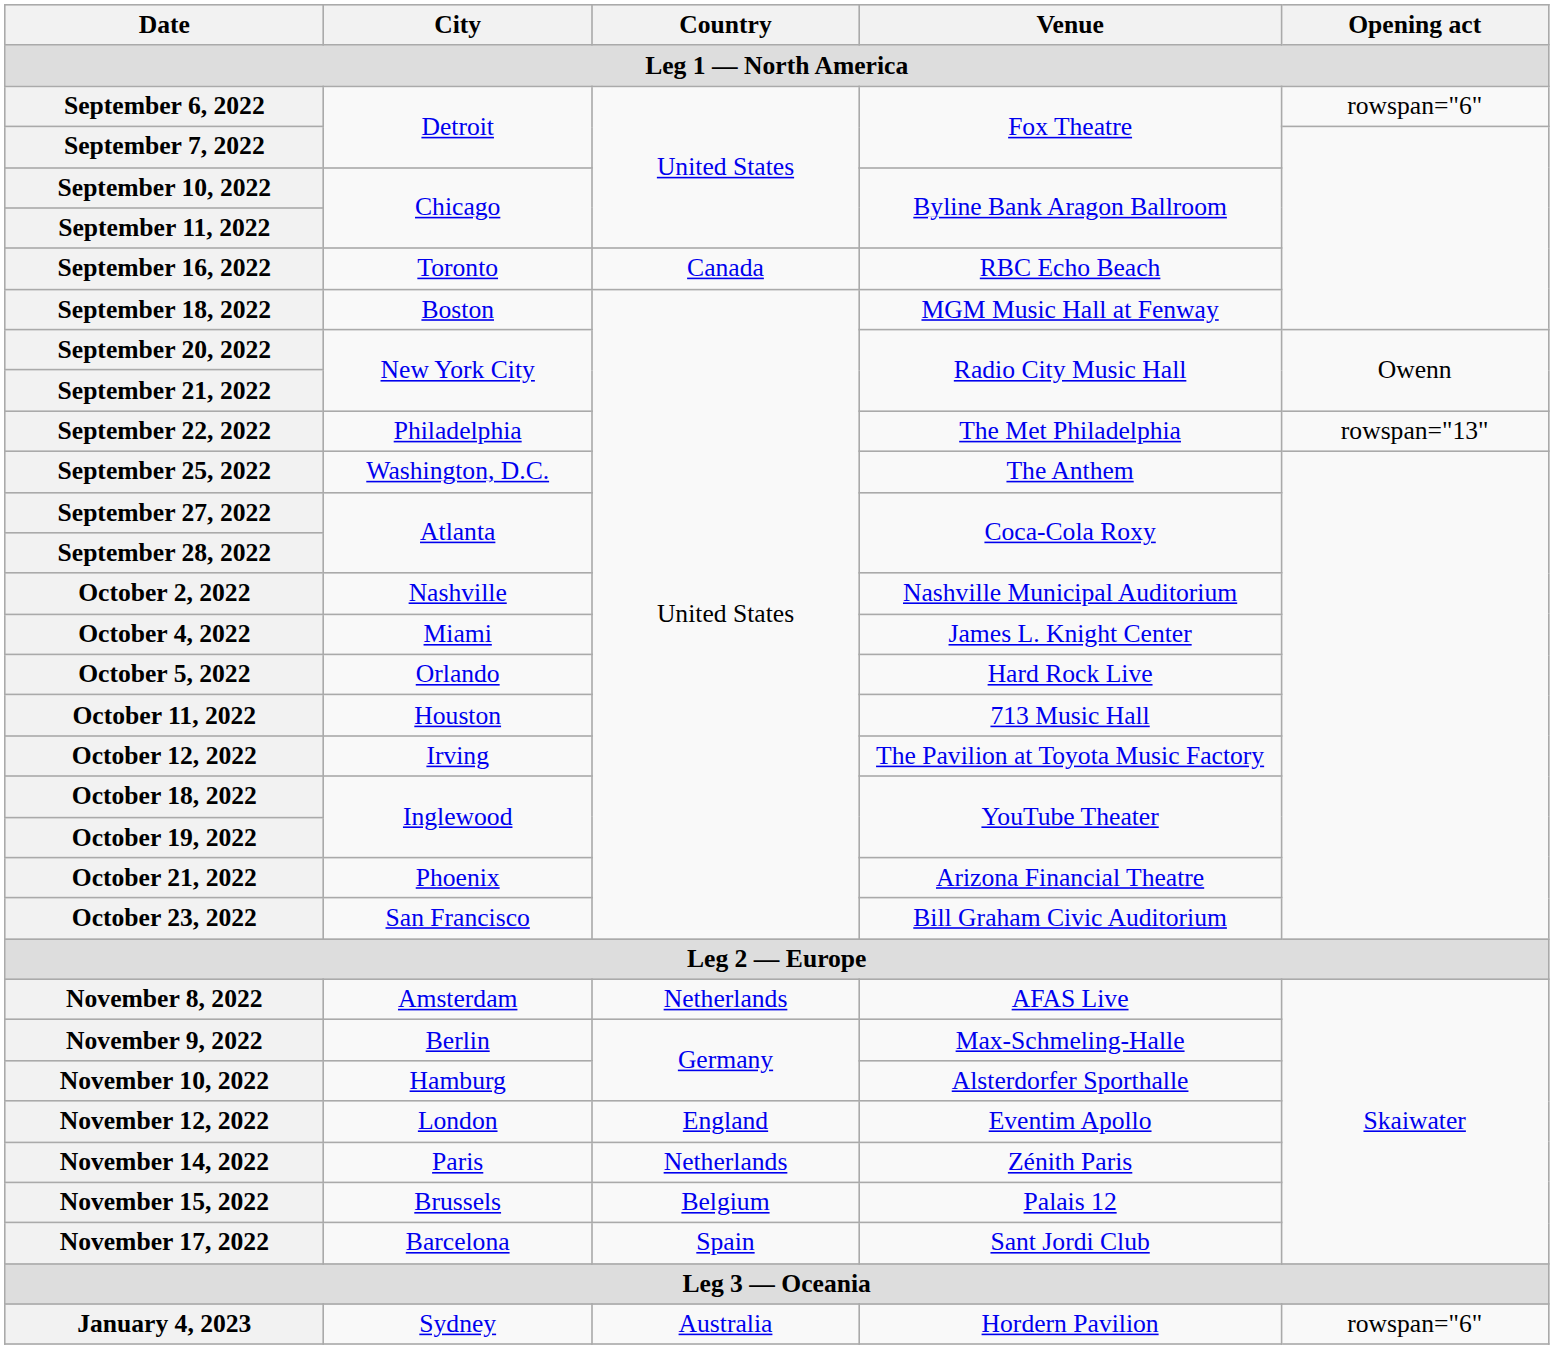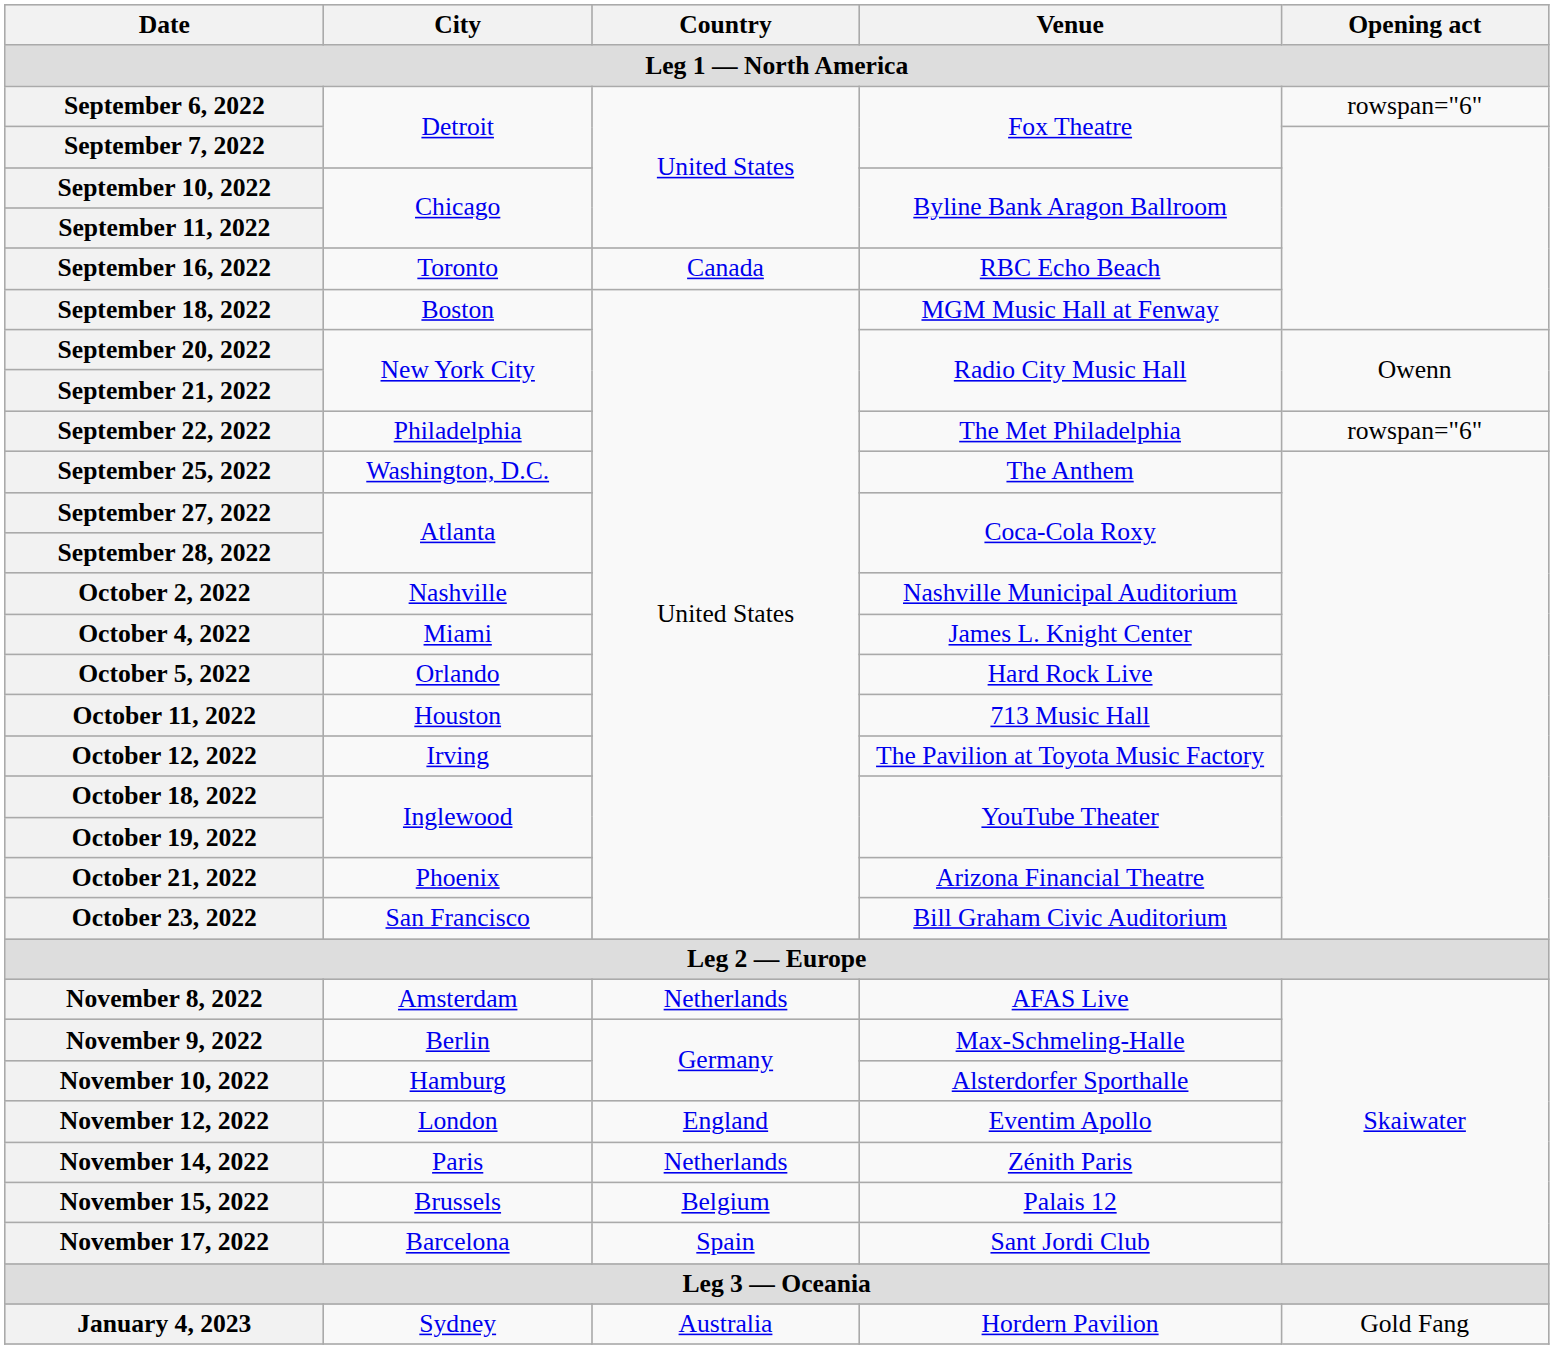(1415, 430) rowspan="13" -> (1415, 430) rowspan="6"
(1415, 1324) rowspan="6" -> (1415, 1324) Gold Fang
